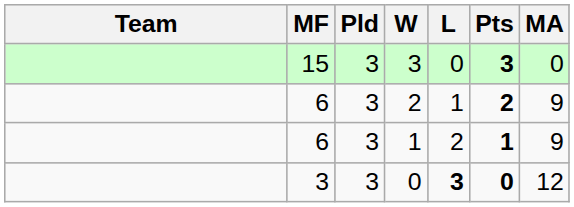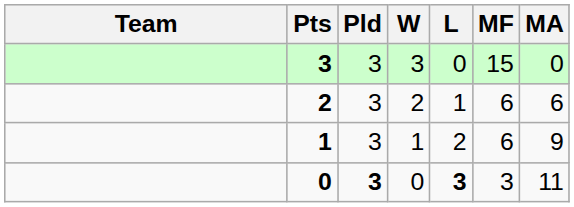columns swapped: (495, 24) <-> (311, 24)
(557, 102) 9 -> (557, 102) 6
(372, 181) normal -> (375, 181) bold
(550, 181) 12 -> (551, 181) 11
